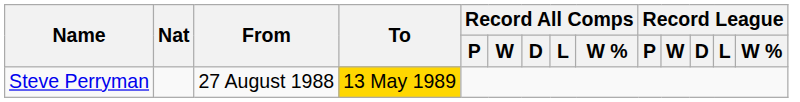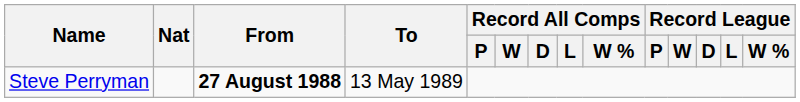(266, 81) normal -> (270, 81) bold
(400, 81) gold background -> (406, 81) no background
